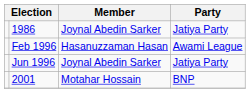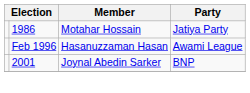(111, 29) Joynal Abedin Sarker -> (101, 29) Motahar Hossain
- row: (33, 63)
(101, 79) Motahar Hossain -> (111, 63) Joynal Abedin Sarker
